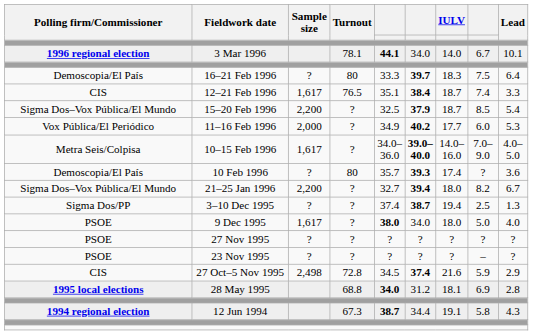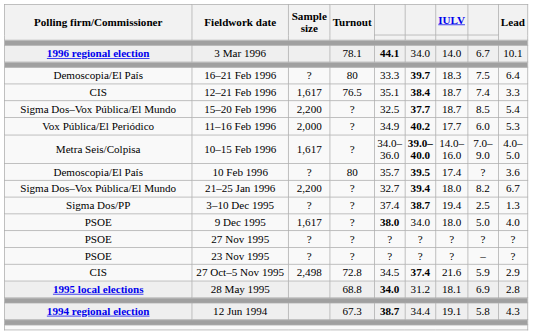(420, 109) 37.9 -> (420, 109) 37.7
(420, 171) 39.3 -> (420, 171) 39.5
